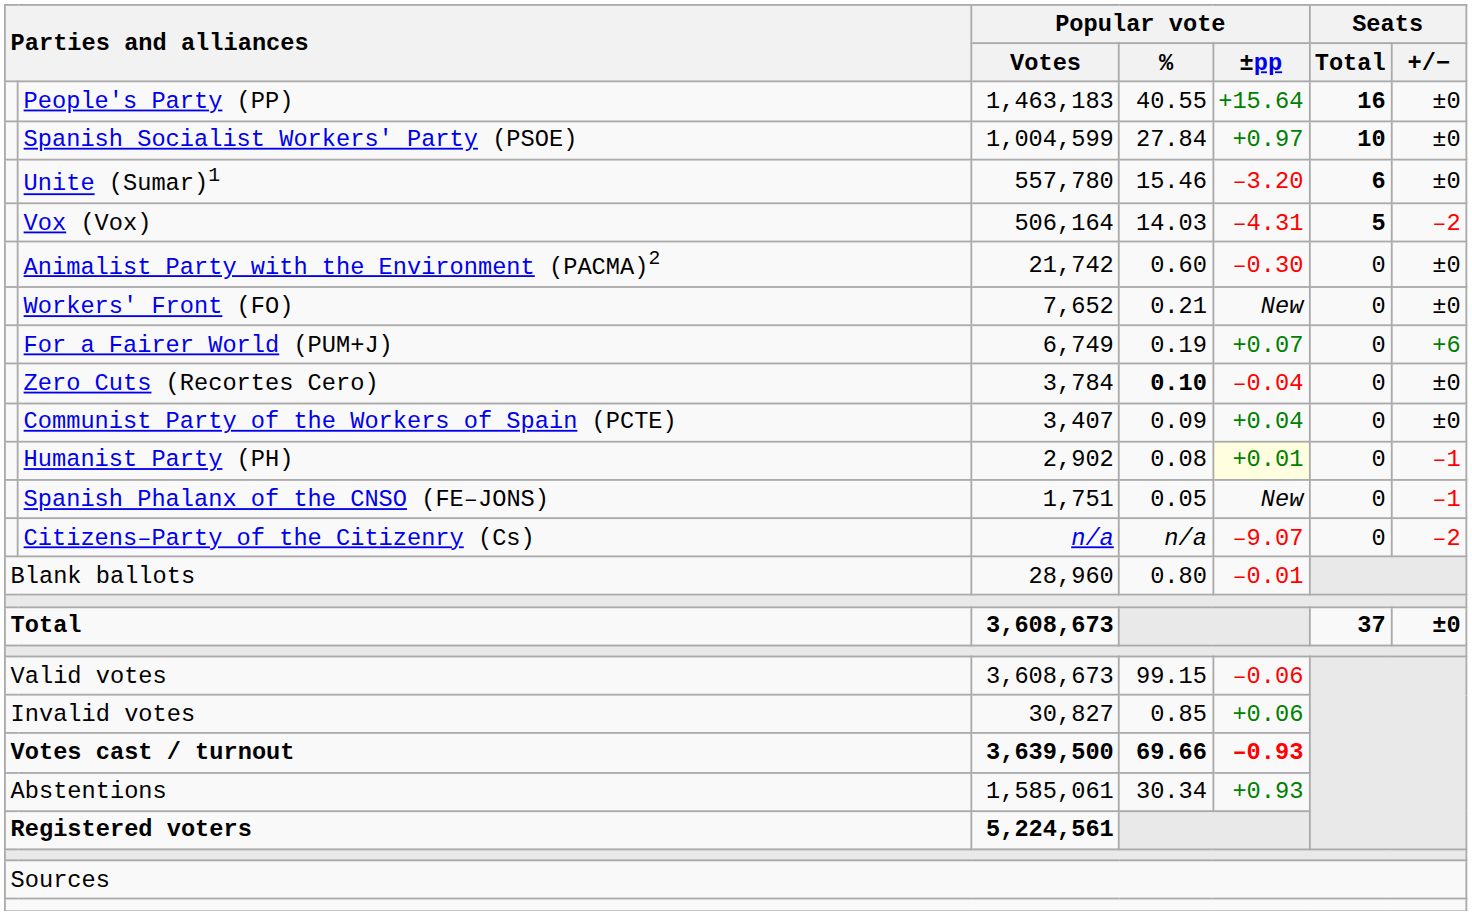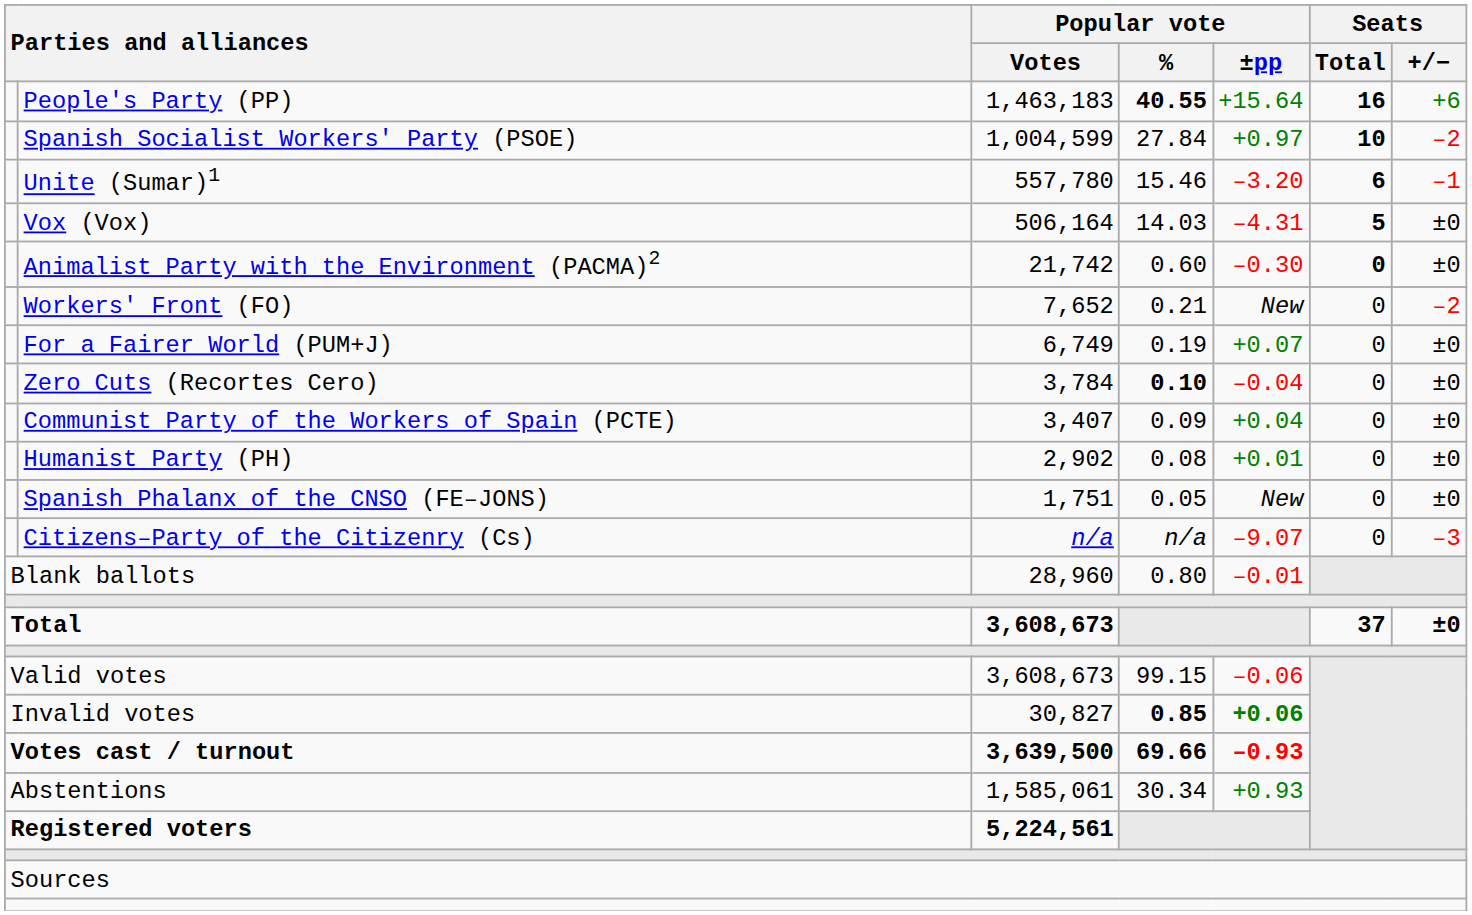(1171, 101) normal -> (1171, 101) bold
(1446, 101) ±0 -> (1446, 101) +6
(1446, 140) ±0 -> (1446, 140) –2
(1446, 181) ±0 -> (1446, 181) –1
(1446, 223) –2 -> (1446, 223) ±0
(1379, 265) normal -> (1379, 265) bold
(1446, 306) ±0 -> (1446, 306) –2
(1446, 345) +6 -> (1446, 345) ±0
(1268, 460) lightyellow background -> (1268, 460) no background
(1446, 460) –1 -> (1446, 460) ±0
(1446, 499) –1 -> (1446, 499) ±0
(1446, 538) –2 -> (1446, 538) –3
(1179, 714) normal -> (1179, 714) bold
(1268, 714) normal -> (1268, 714) bold
